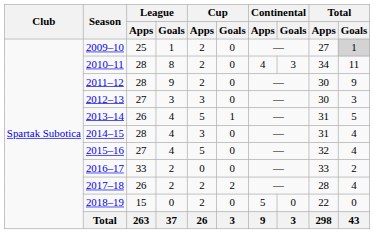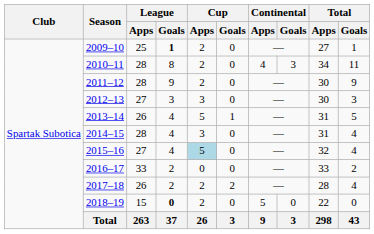(172, 47) normal -> (172, 47) bold
(354, 47) lightgrey background -> (354, 47) no background
(202, 151) no background -> (202, 151) lightblue background
(172, 202) normal -> (172, 202) bold
